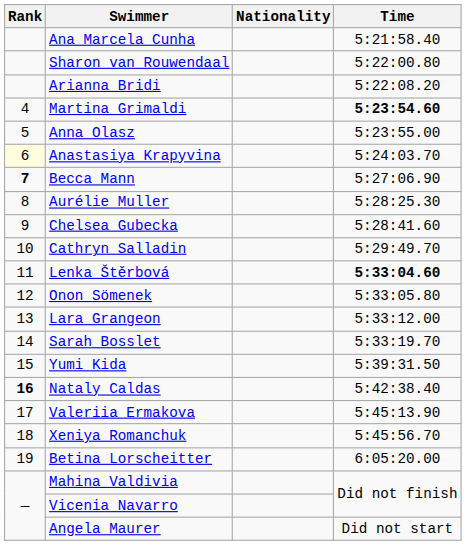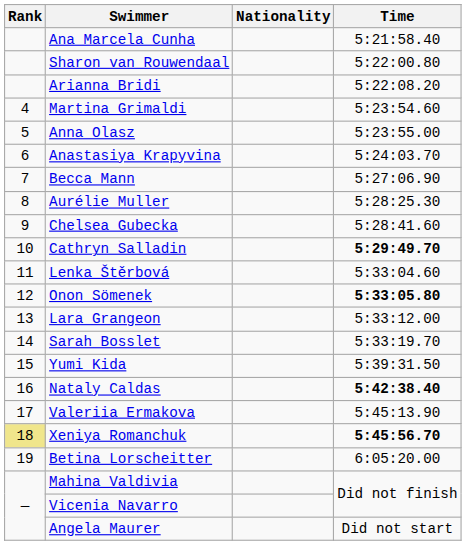(397, 109) bold -> (397, 109) normal
(25, 156) lightyellow background -> (25, 156) no background
(25, 179) bold -> (25, 179) normal
(397, 249) normal -> (397, 249) bold
(397, 273) bold -> (397, 273) normal
(397, 296) normal -> (397, 296) bold
(25, 389) bold -> (25, 389) normal
(397, 389) normal -> (397, 389) bold
(25, 436) no background -> (25, 436) khaki background
(397, 436) normal -> (397, 436) bold
